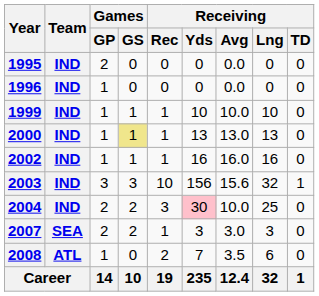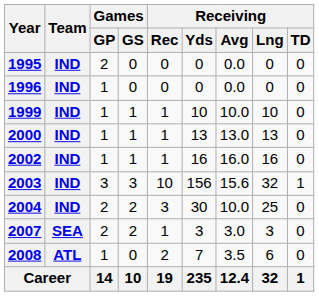(133, 135) khaki background -> (133, 135) no background
(199, 207) pink background -> (199, 207) no background
